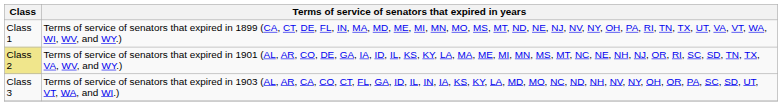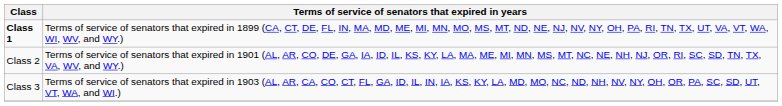(19, 33) normal -> (20, 33) bold
(19, 60) khaki background -> (23, 60) no background
